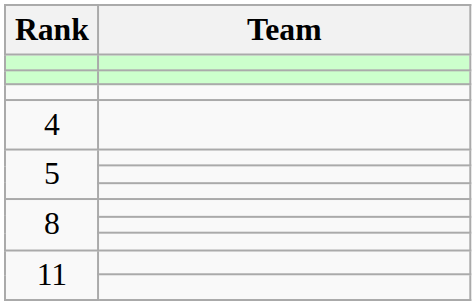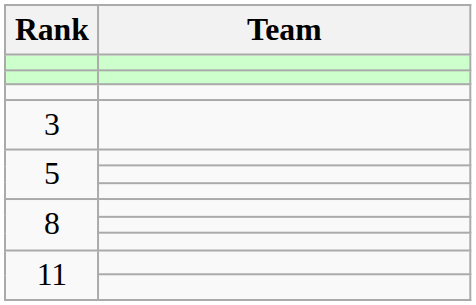(52, 123) 4 -> (52, 123) 3
